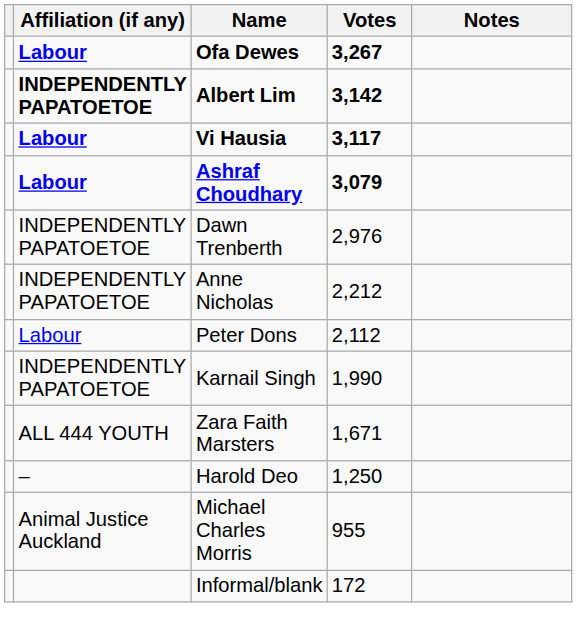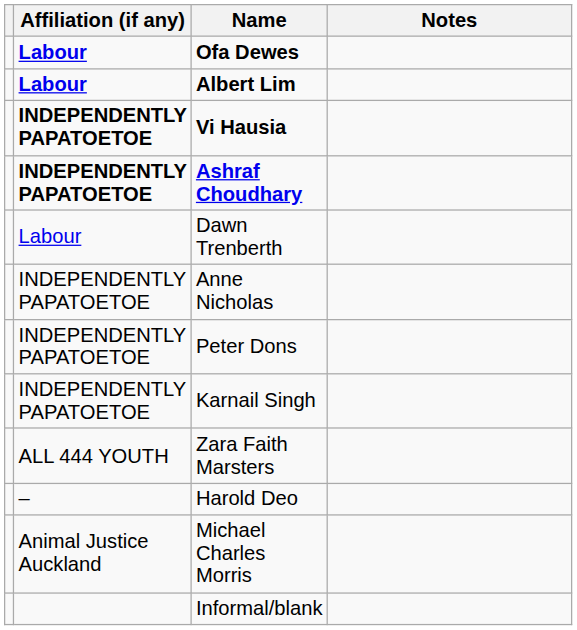- column: (370, 20)
(103, 95) INDEPENDENTLY PAPATOETOE -> (53, 84) Labour
(53, 139) Labour -> (103, 127) INDEPENDENTLY PAPATOETOE
(53, 182) Labour -> (103, 182) INDEPENDENTLY PAPATOETOE
(102, 237) INDEPENDENTLY PAPATOETOE -> (50, 237) Labour
(50, 335) Labour -> (102, 346) INDEPENDENTLY PAPATOETOE
